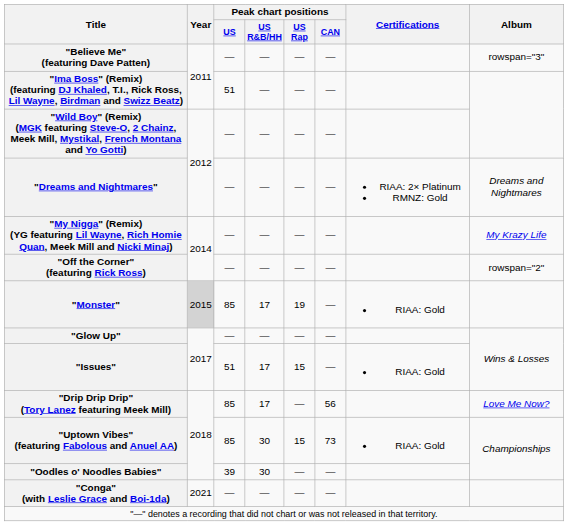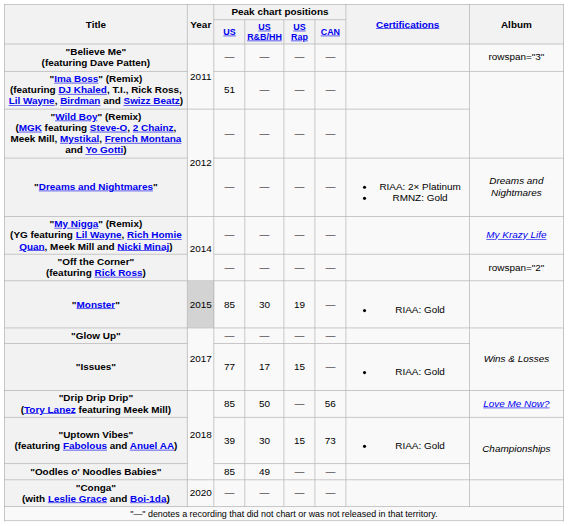(264, 304) 17 -> (264, 304) 30
(230, 367) 51 -> (230, 367) 77
(264, 403) 17 -> (264, 403) 50
(230, 440) 85 -> (230, 440) 39
(230, 471) 39 -> (230, 471) 85
(264, 471) 30 -> (264, 471) 49
(201, 493) 2021 -> (201, 493) 2020
